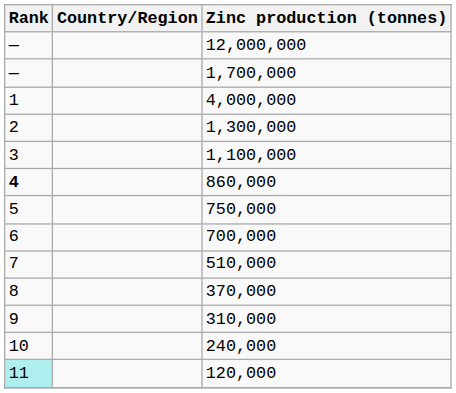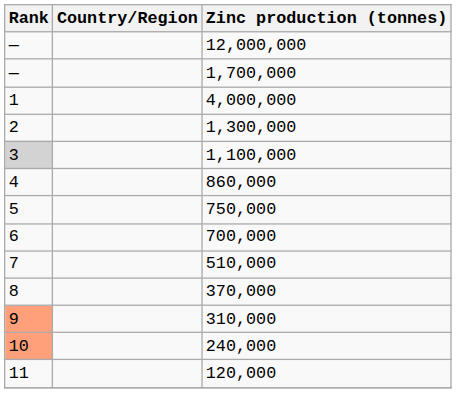(14, 155) no background -> (14, 155) lightgrey background
(14, 182) bold -> (14, 182) normal
(14, 319) no background -> (14, 319) lightsalmon background
(19, 346) no background -> (19, 346) lightsalmon background
(19, 374) paleturquoise background -> (19, 374) no background
